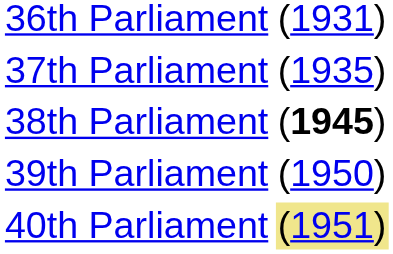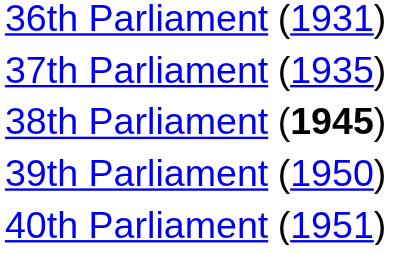(332, 225) khaki background -> (332, 225) no background
